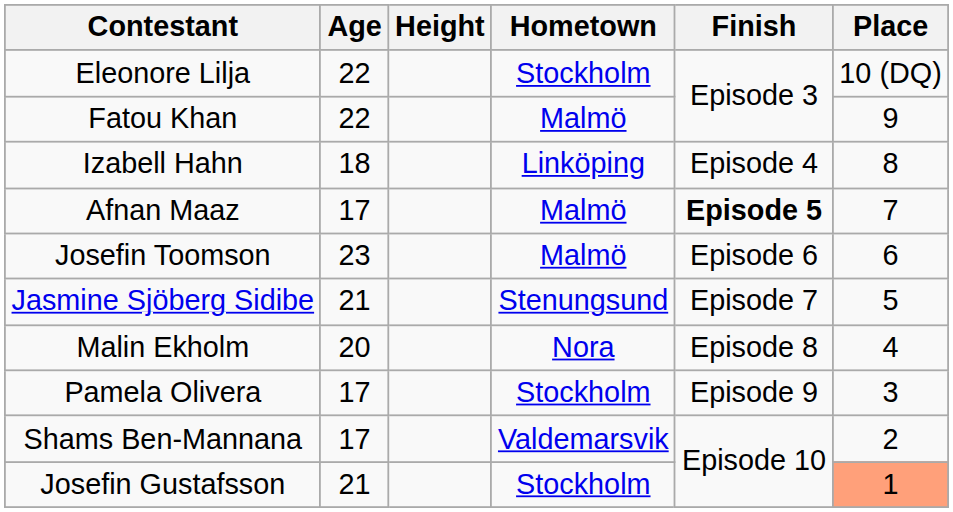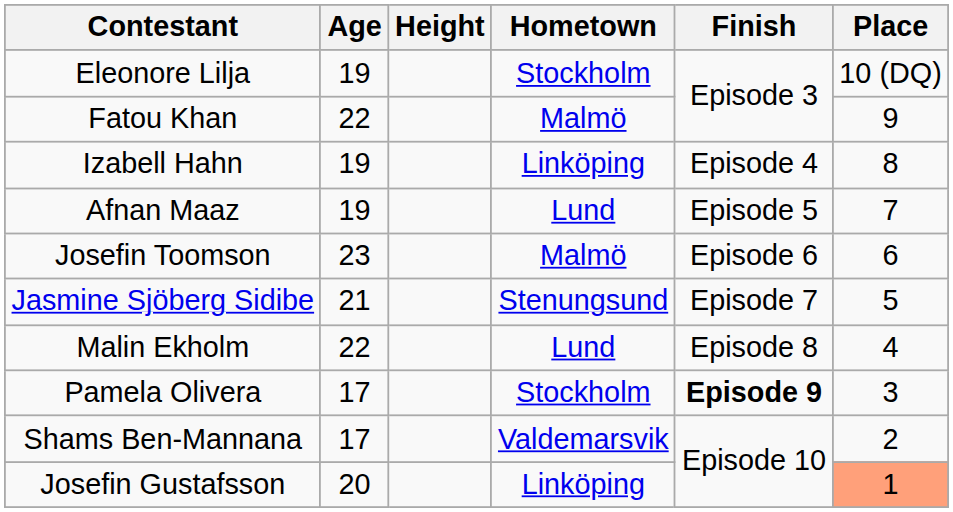(355, 73) 22 -> (355, 73) 19
(355, 164) 18 -> (355, 164) 19
(355, 210) 17 -> (355, 210) 19
(583, 210) Malmö -> (583, 210) Lund
(754, 210) bold -> (754, 210) normal
(355, 347) 20 -> (355, 347) 22
(583, 347) Nora -> (583, 347) Lund
(754, 392) normal -> (754, 392) bold
(355, 484) 21 -> (355, 484) 20
(583, 484) Stockholm -> (583, 484) Linköping
